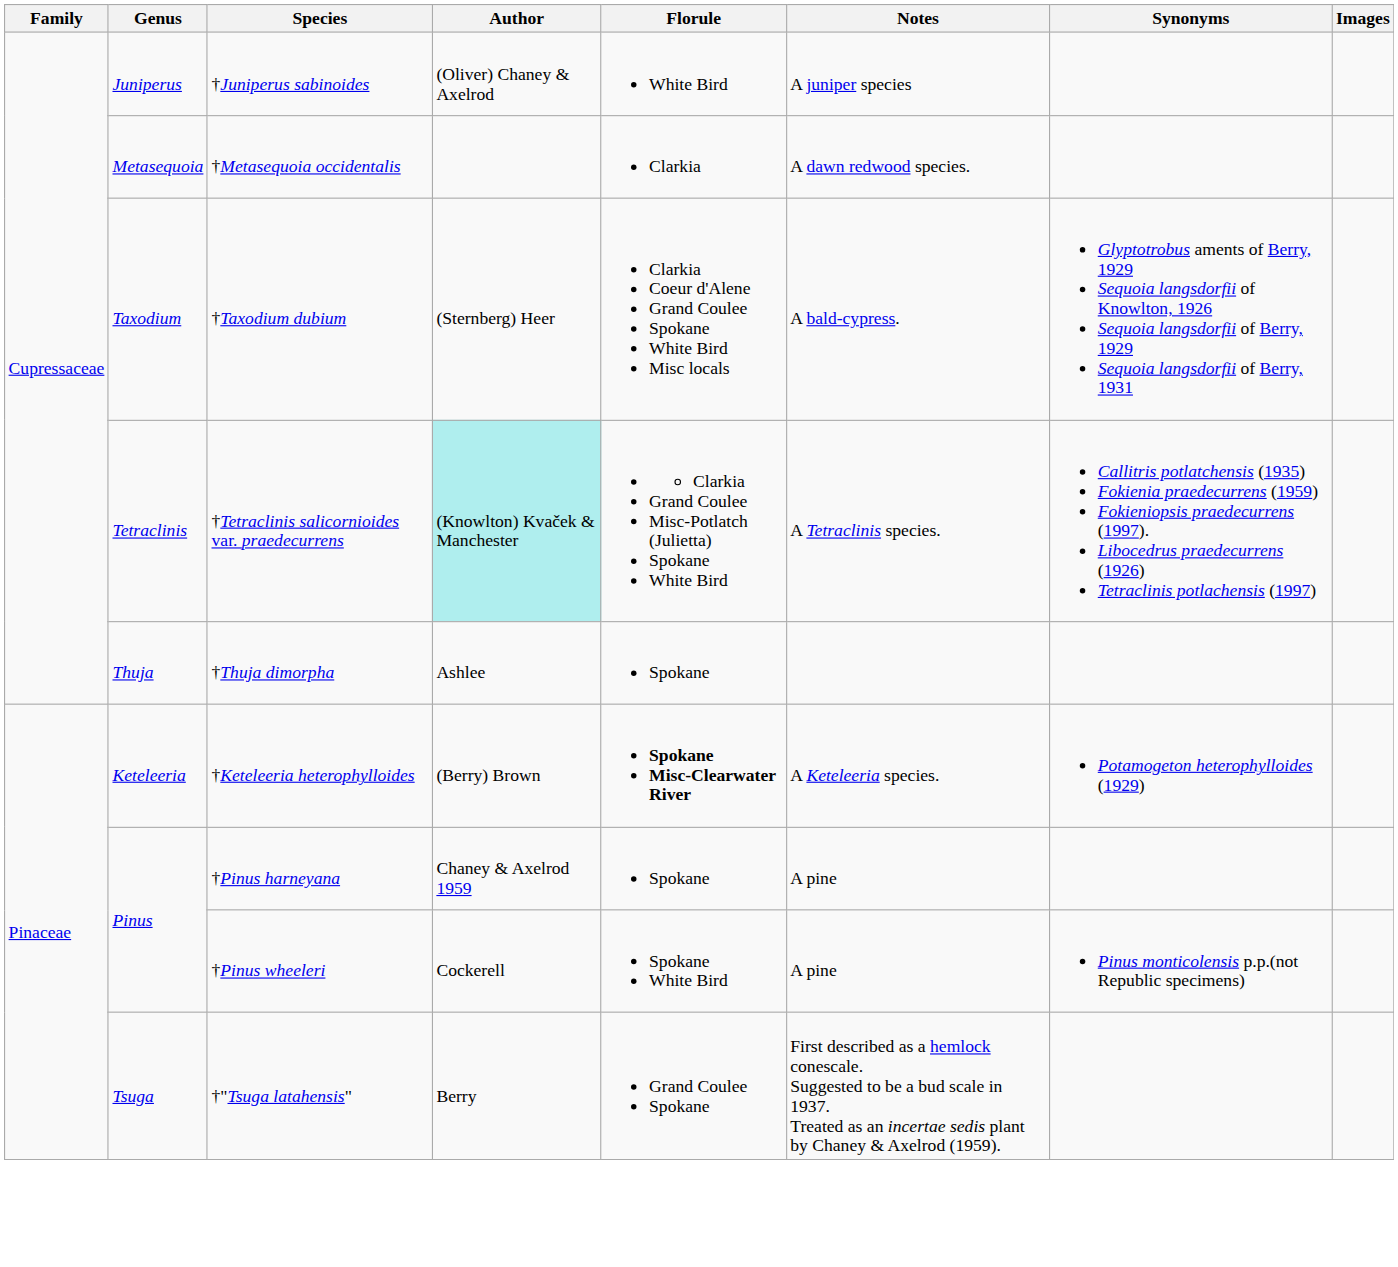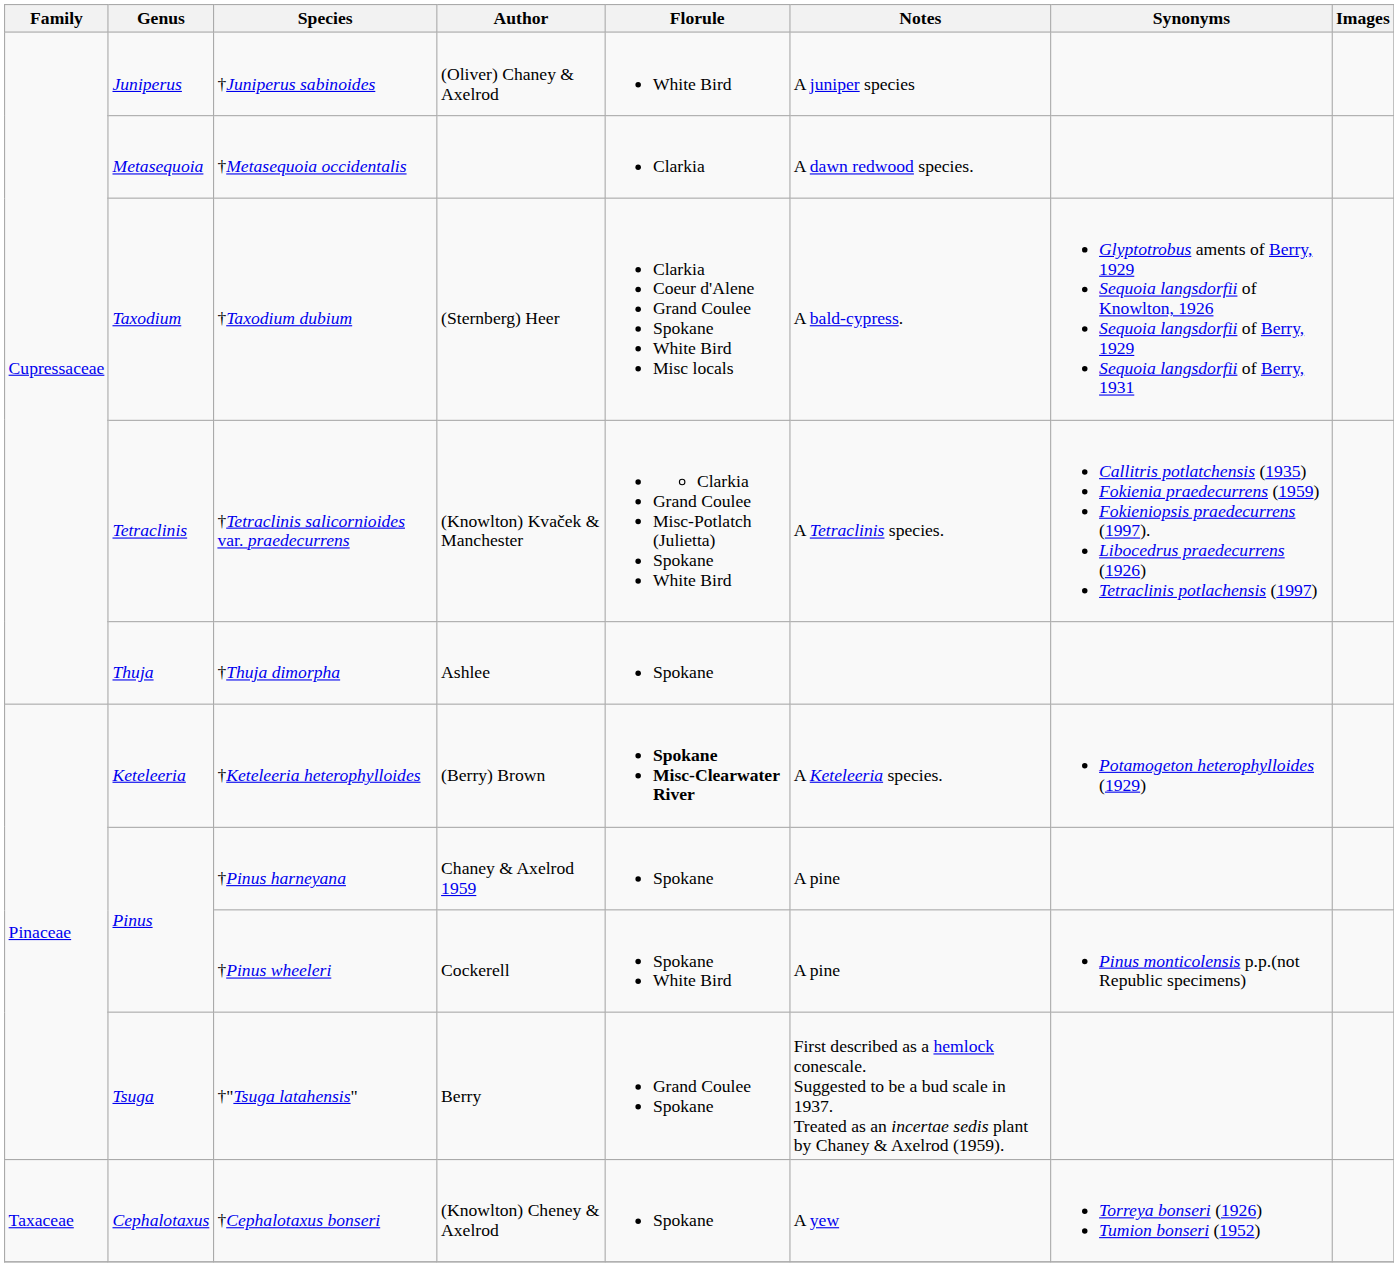(516, 530) paleturquoise background -> (520, 530) no background
+ row: (299, 1220)
